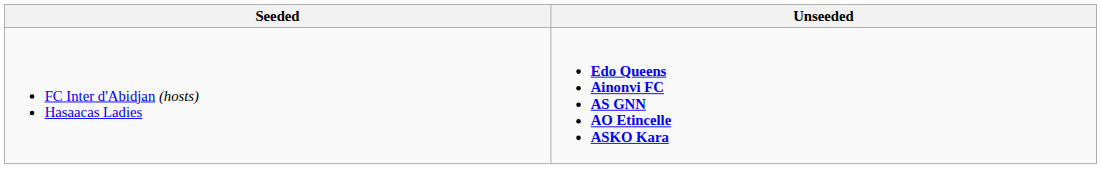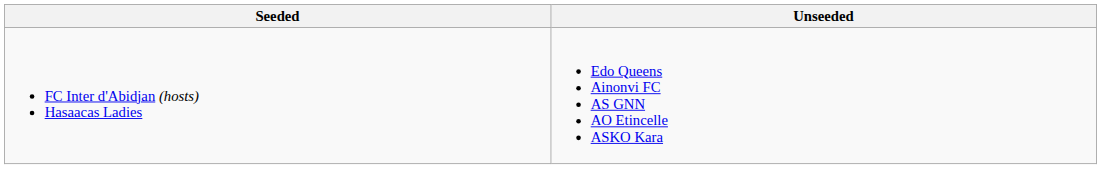(823, 104) bold -> (823, 104) normal
